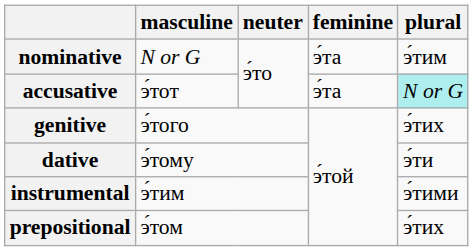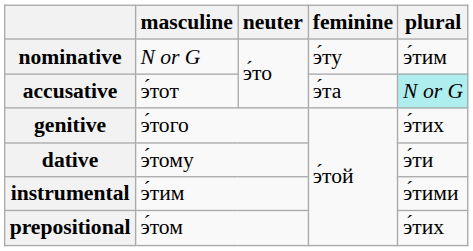(327, 56) э́та -> (327, 56) э́ту
